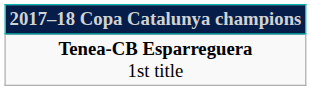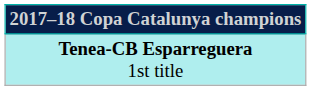(155, 59) no background -> (155, 59) paleturquoise background
